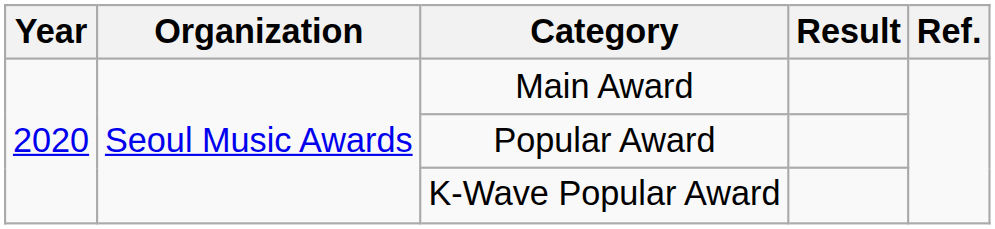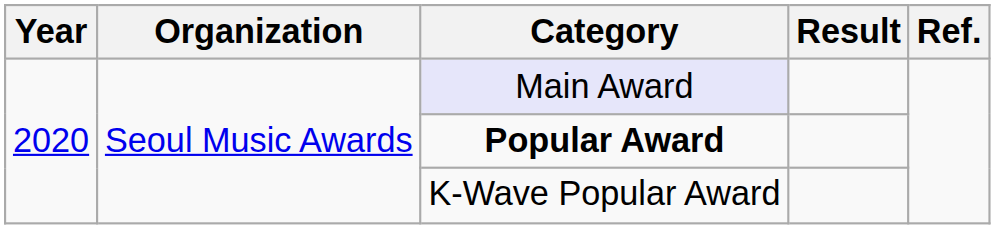(604, 85) no background -> (604, 85) lavender background
(604, 140) normal -> (604, 140) bold
